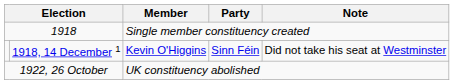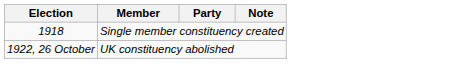- row: (66, 51)
